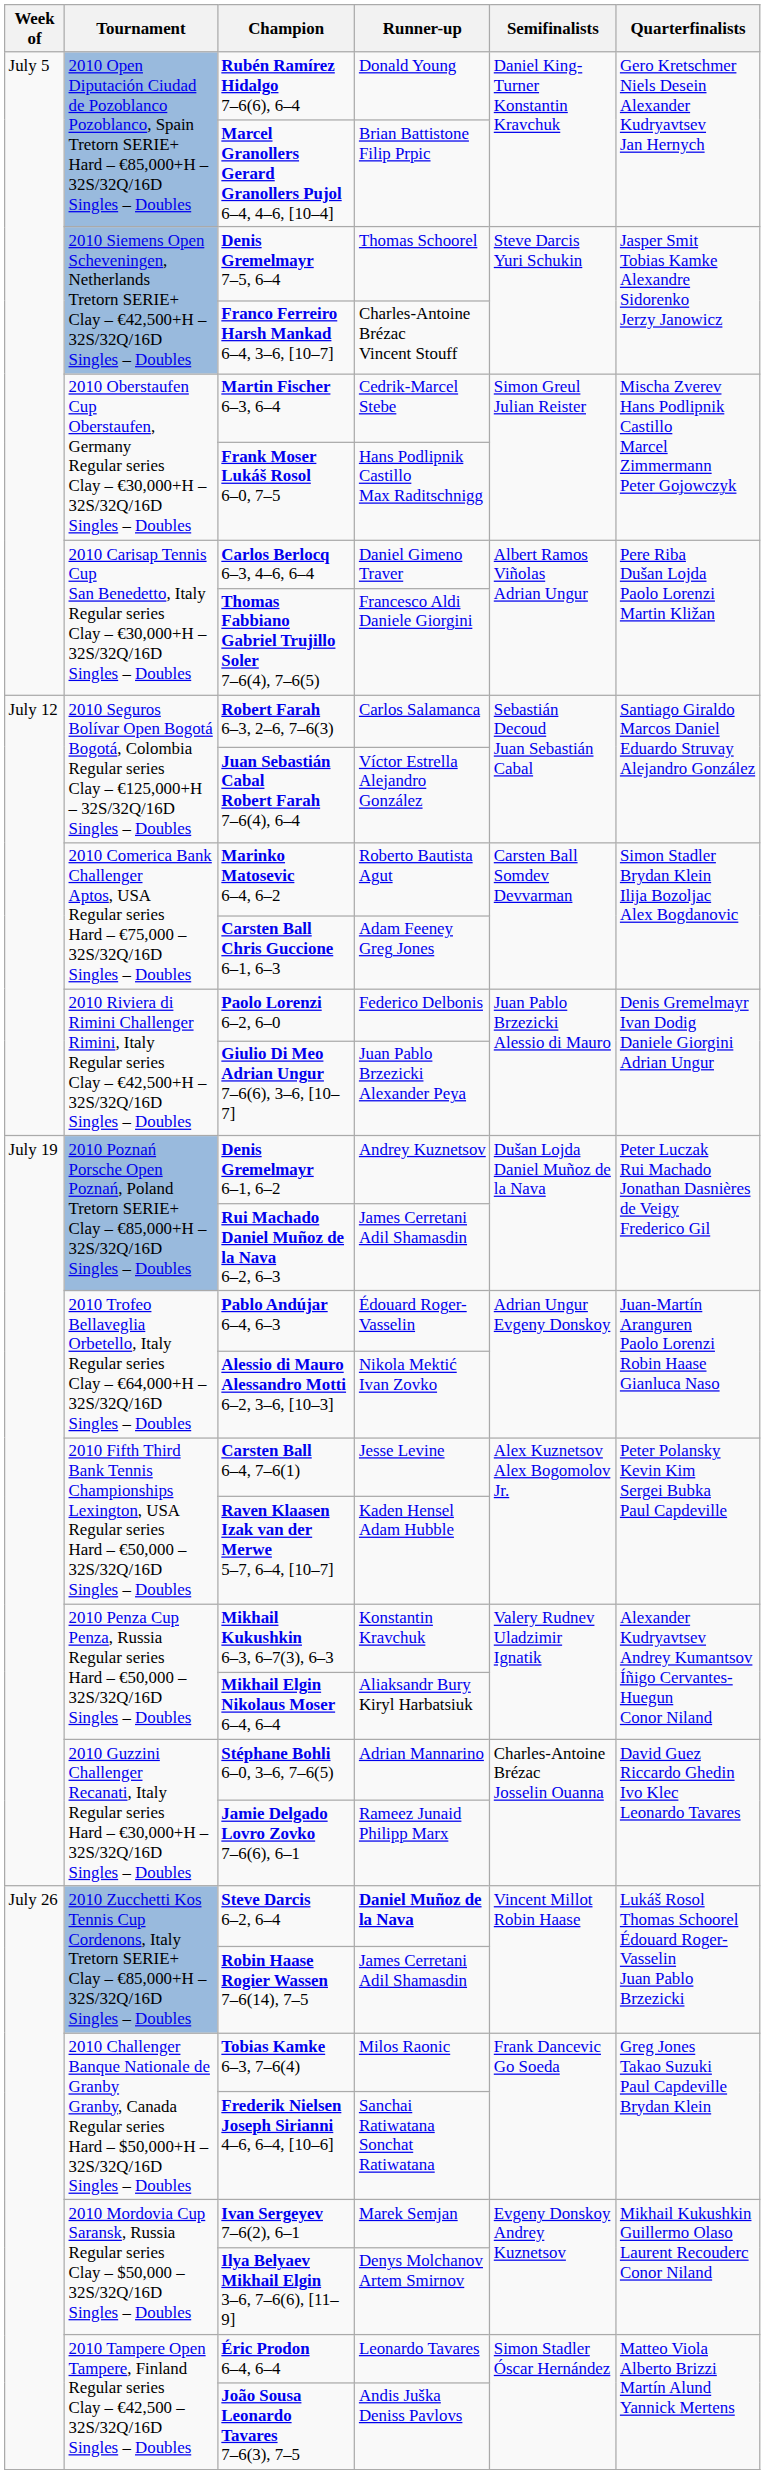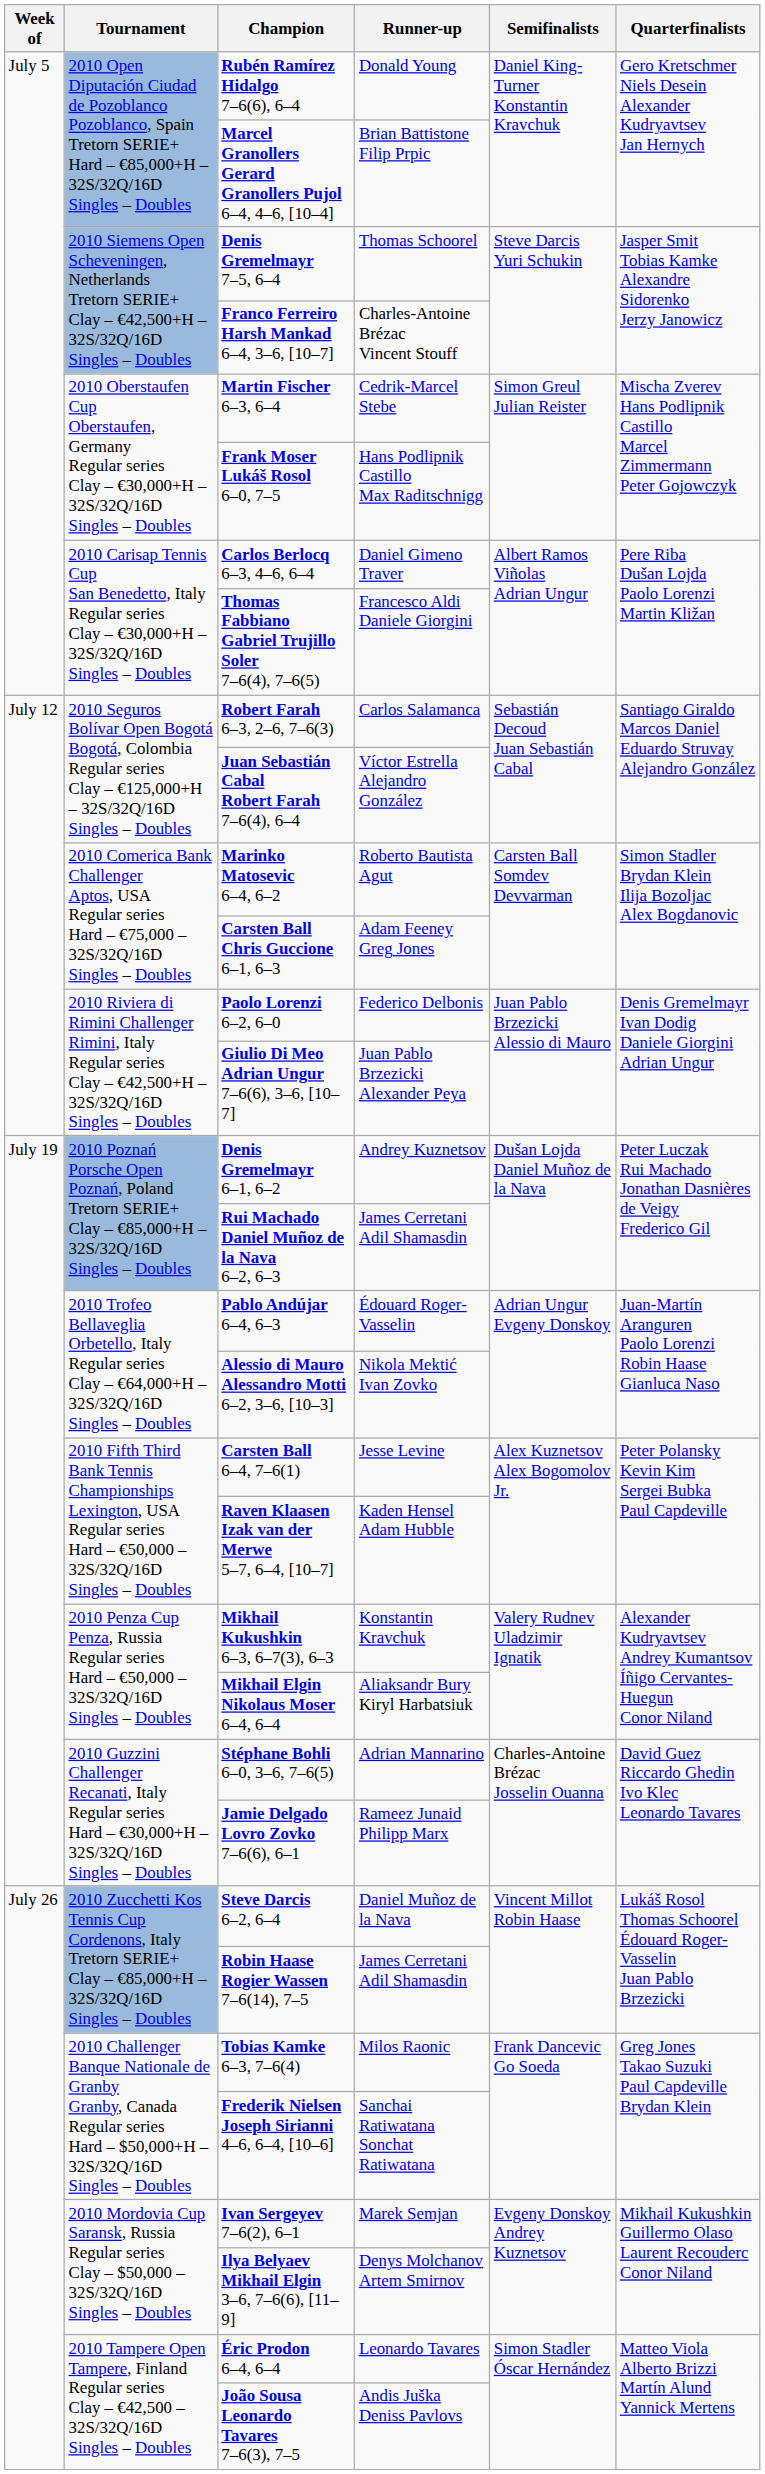(420, 1909) bold -> (417, 1909) normal
